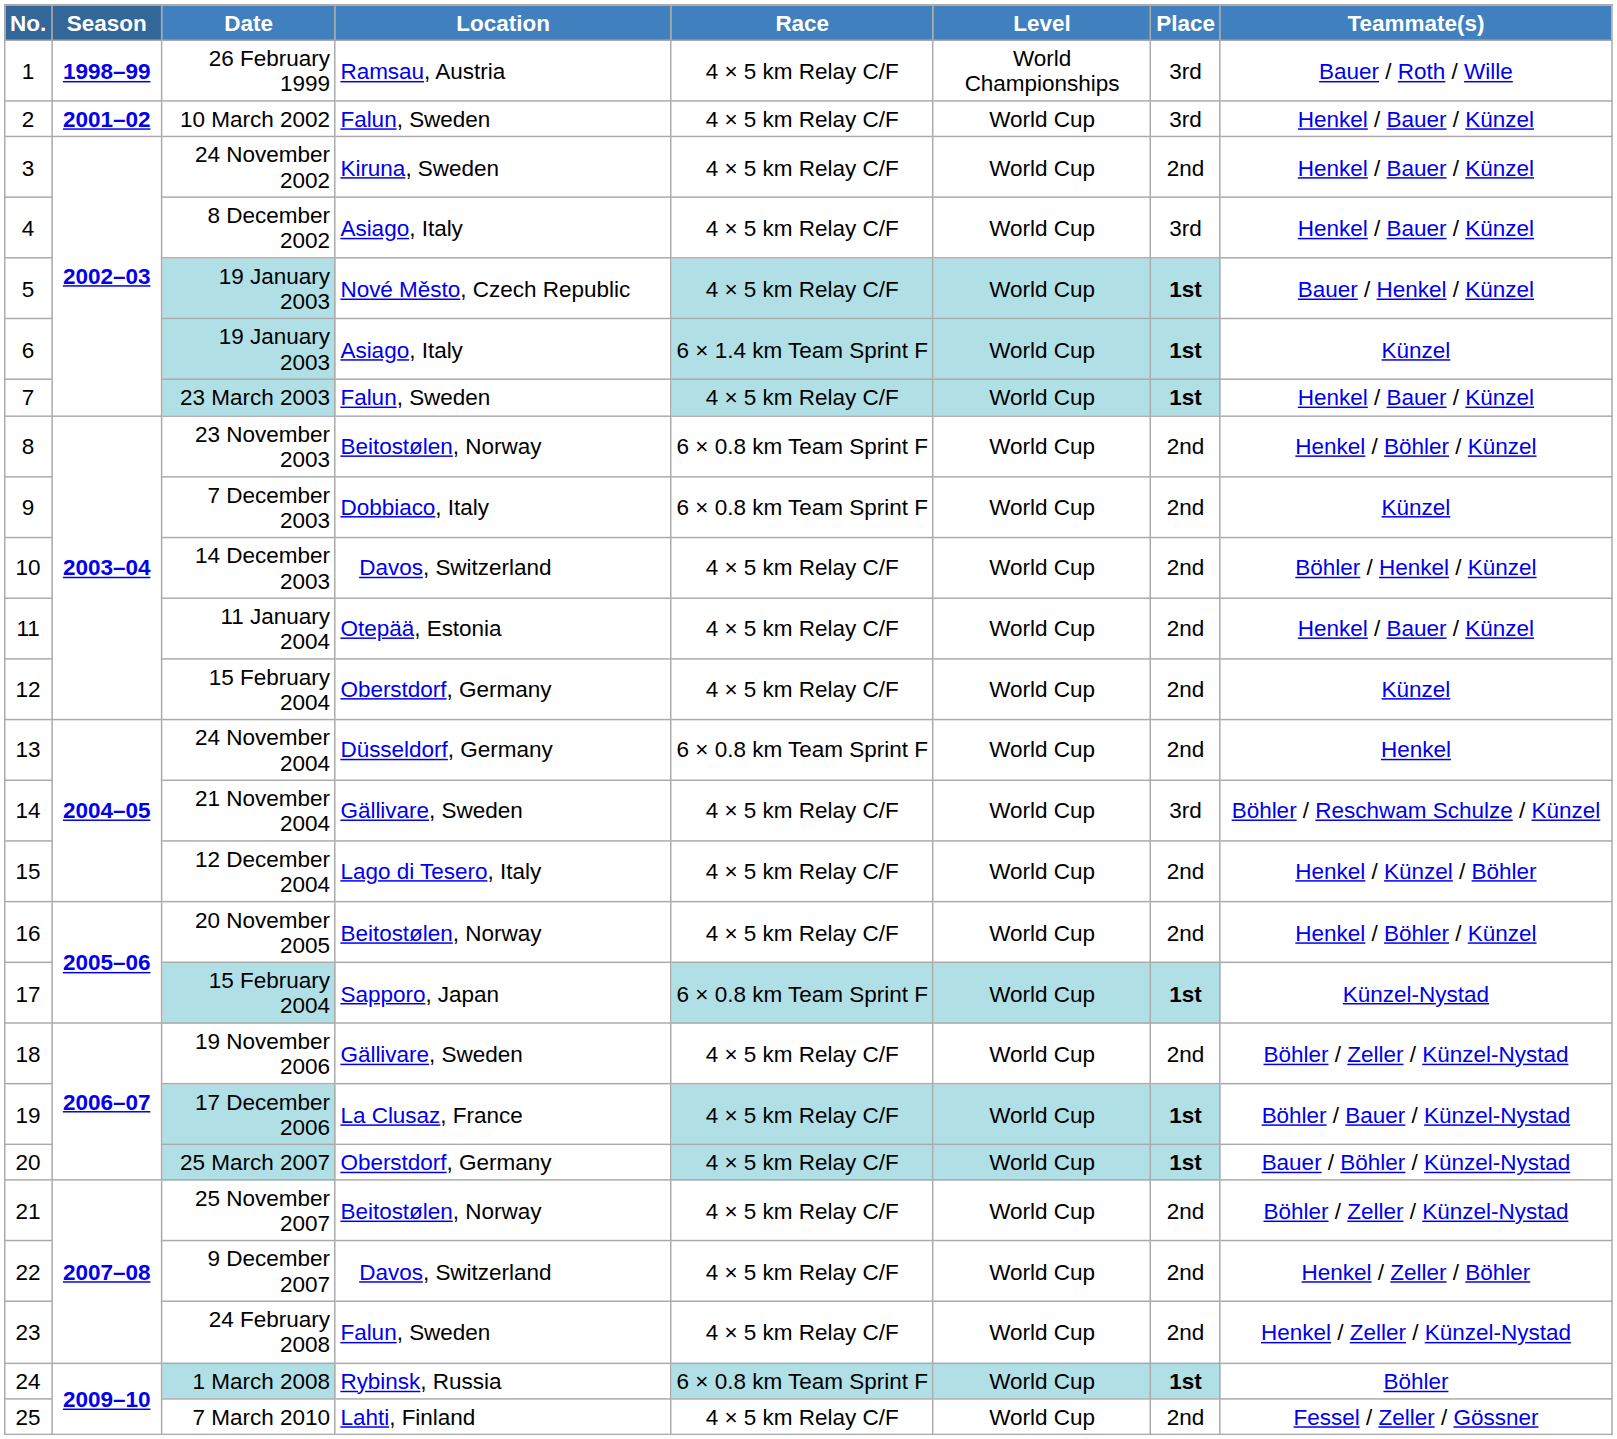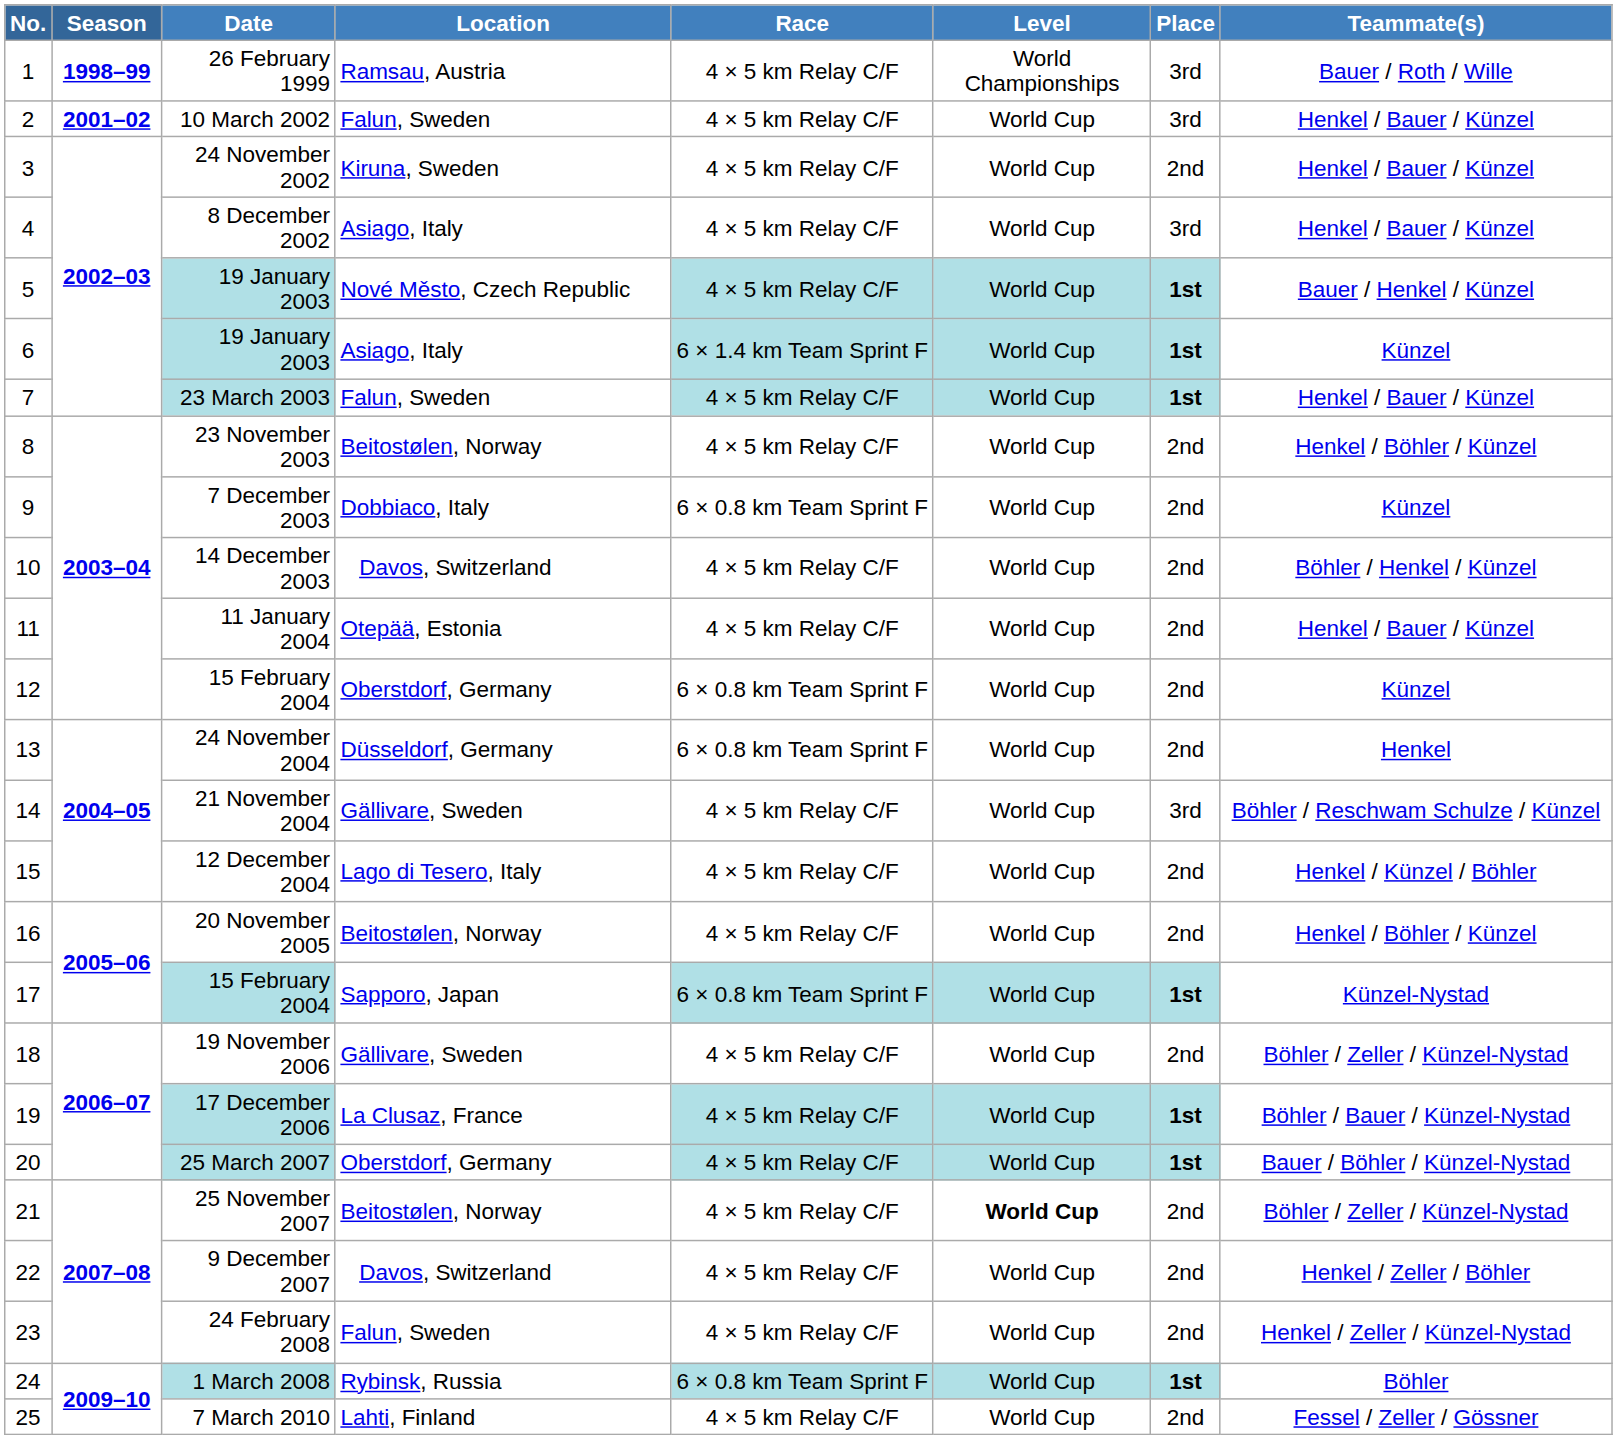(802, 446) 6 × 0.8 km Team Sprint F -> (802, 446) 4 × 5 km Relay C/F
(802, 689) 4 × 5 km Relay C/F -> (802, 689) 6 × 0.8 km Team Sprint F
(1042, 1211) normal -> (1042, 1211) bold
